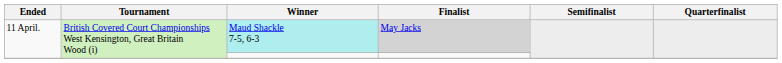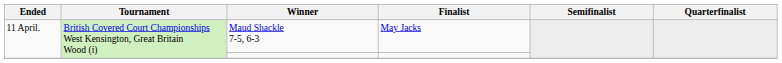(256, 33) paleturquoise background -> (256, 33) no background
(401, 27) lightgrey background -> (401, 27) no background
